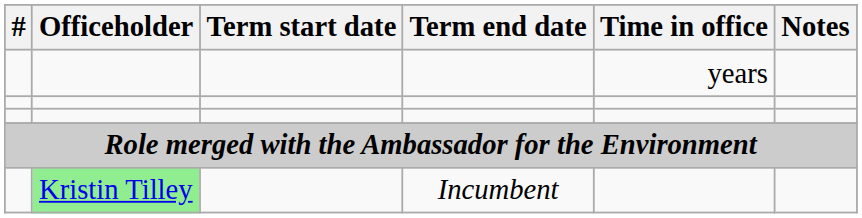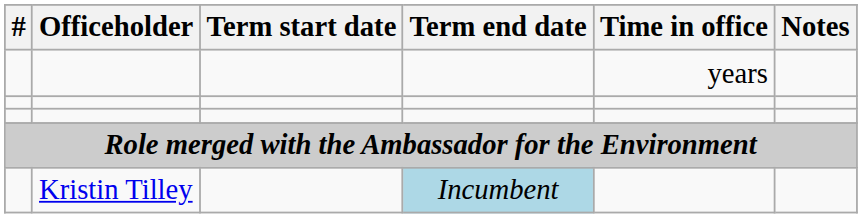(116, 189) lightgreen background -> (116, 189) no background
(498, 189) no background -> (498, 189) lightblue background
